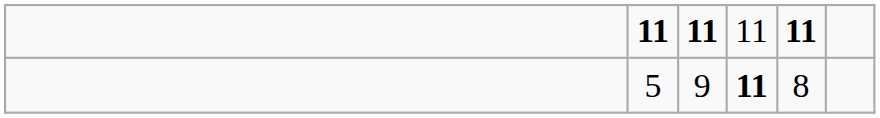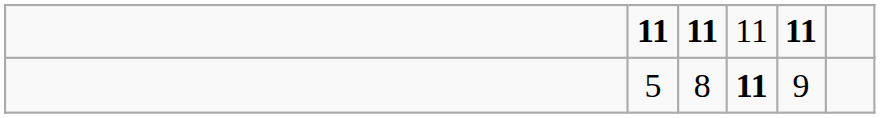(702, 84) 9 -> (702, 84) 8
(801, 84) 8 -> (801, 84) 9
